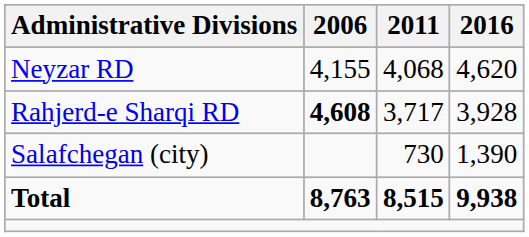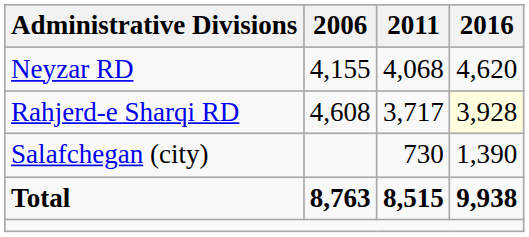(340, 111) bold -> (340, 111) normal
(487, 111) no background -> (487, 111) lightyellow background
